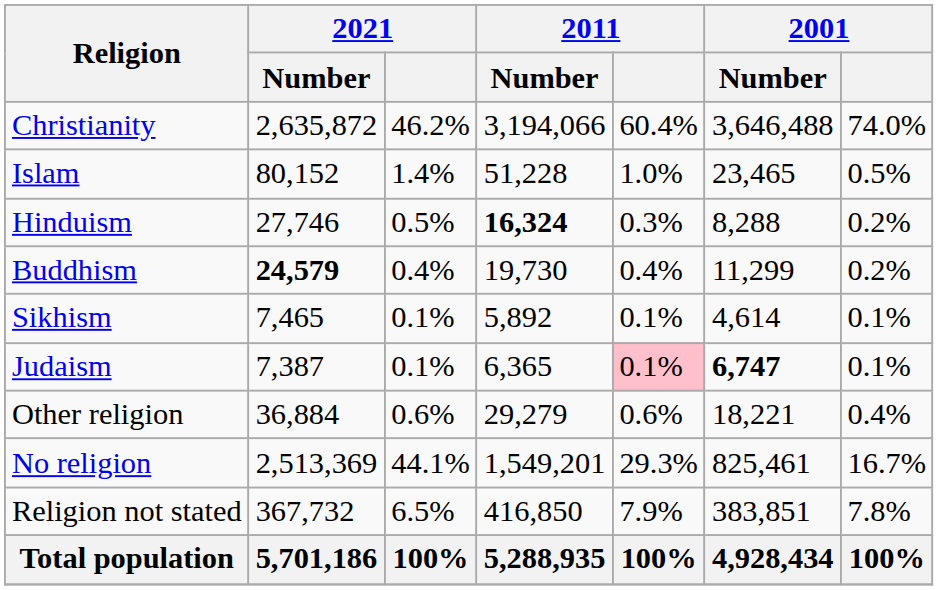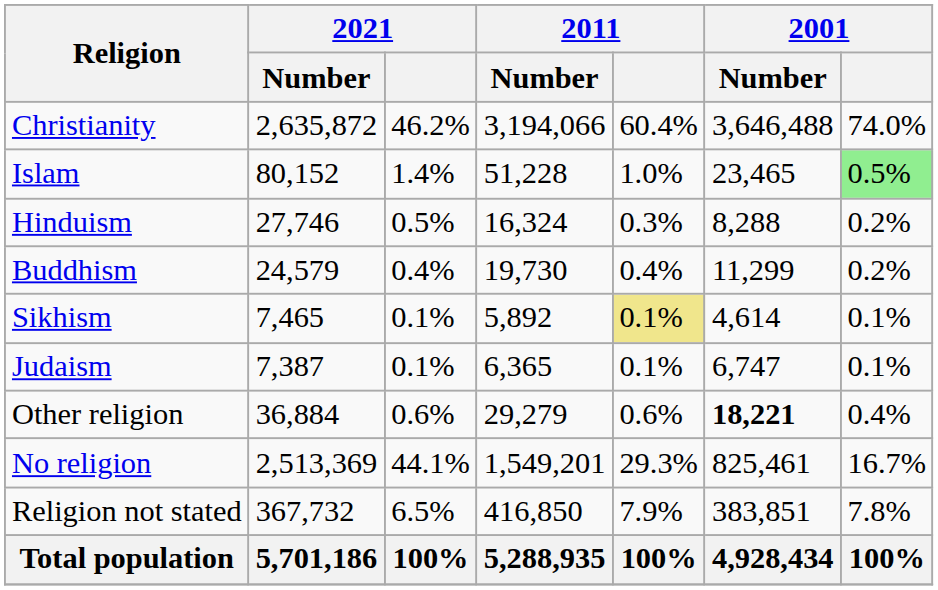(879, 173) no background -> (879, 173) lightgreen background
(526, 221) bold -> (526, 221) normal
(297, 269) bold -> (297, 269) normal
(651, 317) no background -> (651, 317) khaki background
(651, 366) pink background -> (651, 366) no background
(746, 366) bold -> (746, 366) normal
(754, 414) normal -> (754, 414) bold
